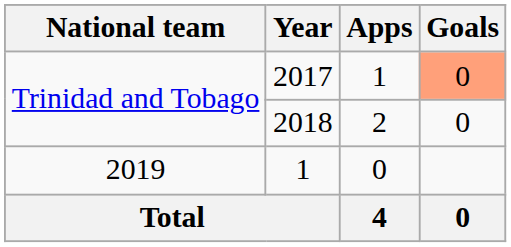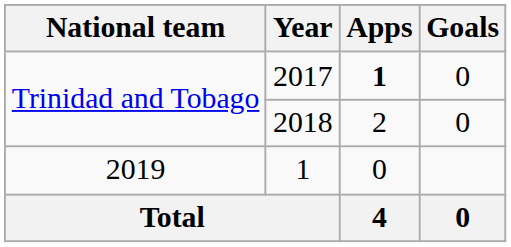(379, 75) normal -> (379, 75) bold
(463, 75) lightsalmon background -> (463, 75) no background
